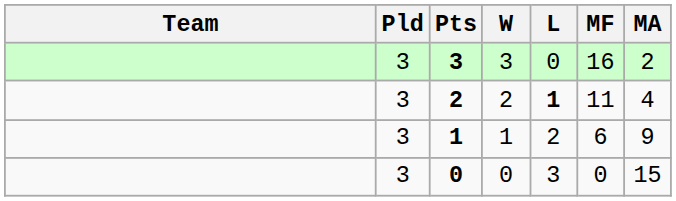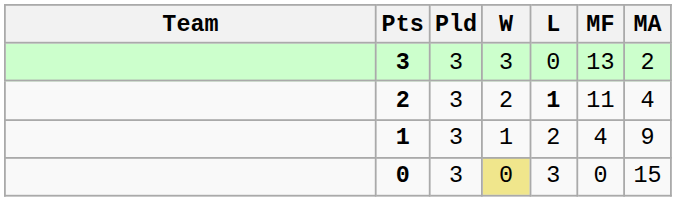columns swapped: (456, 24) <-> (403, 24)
(600, 62) 16 -> (600, 62) 13
(600, 138) 6 -> (600, 138) 4
(506, 177) no background -> (506, 177) khaki background
